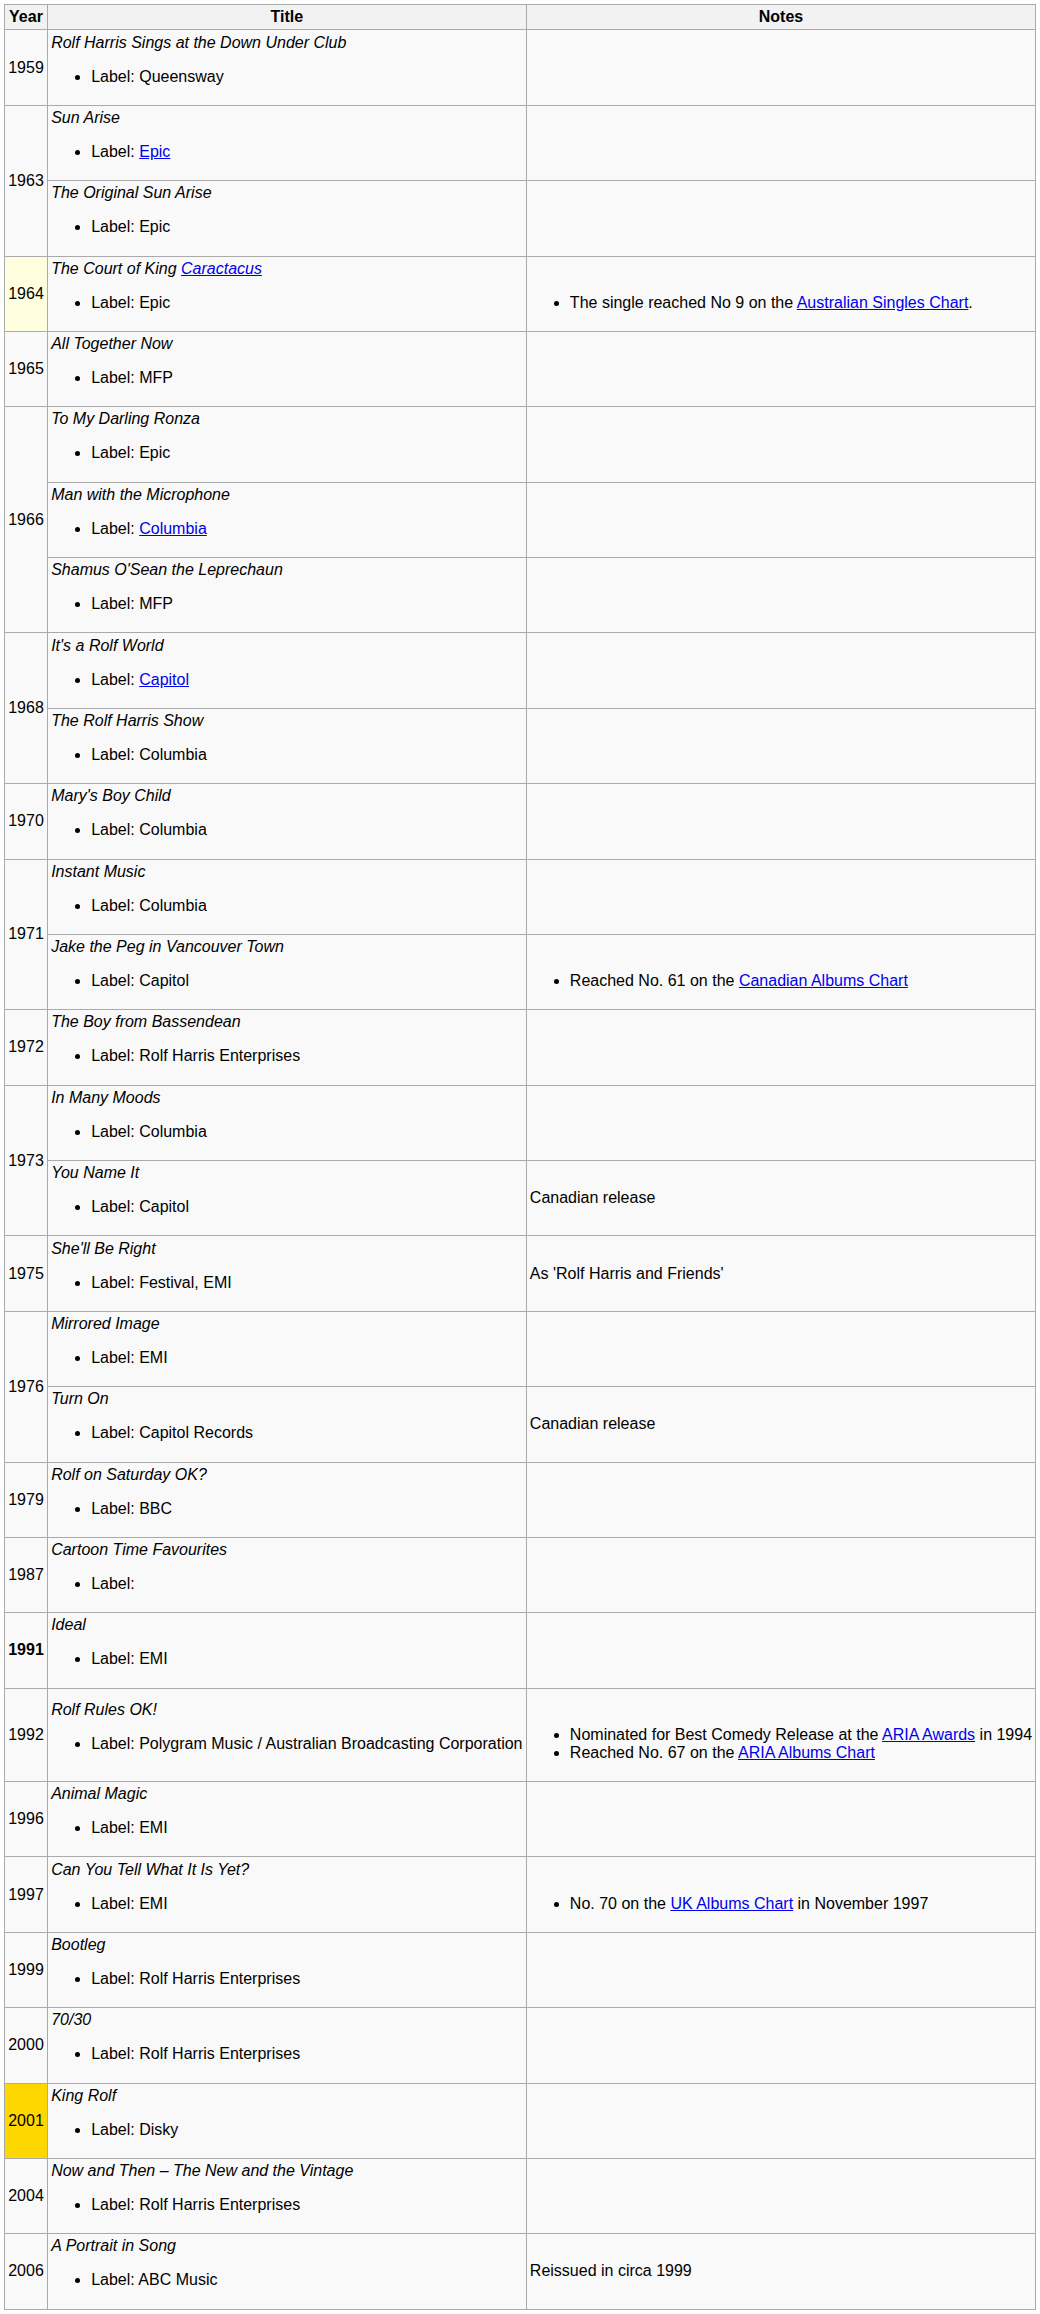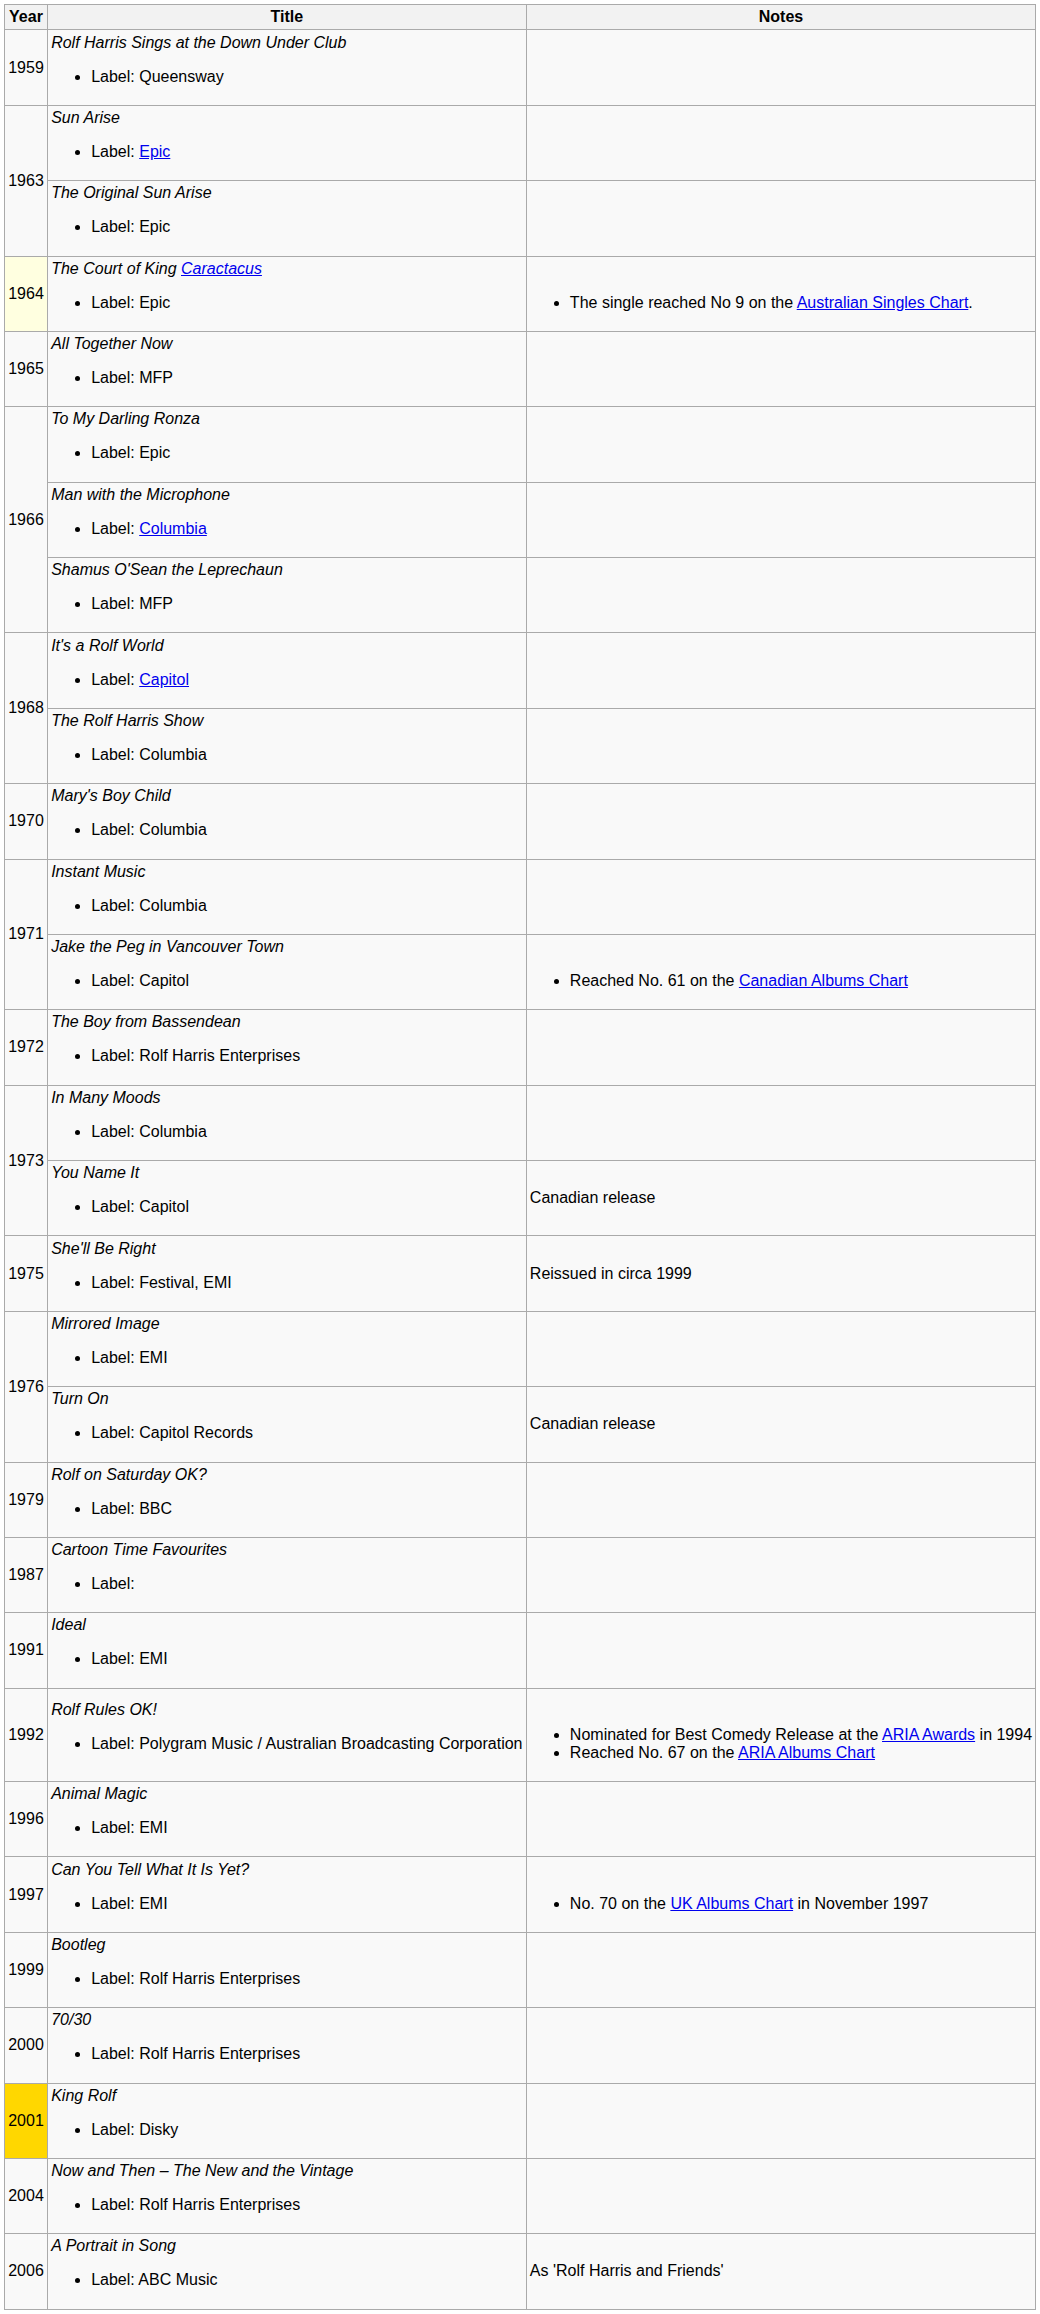(627, 1273) As 'Rolf Harris and Friends' -> (611, 1273) Reissued in circa 1999
(26, 1650) bold -> (26, 1650) normal
(611, 2271) Reissued in circa 1999 -> (627, 2271) As 'Rolf Harris and Friends'
